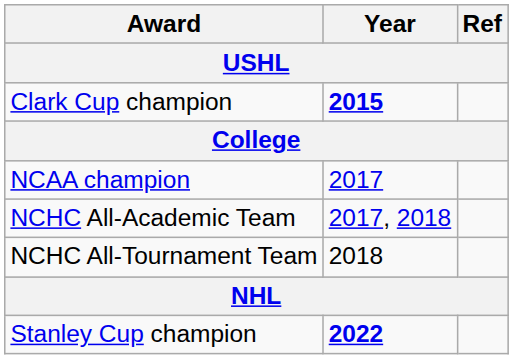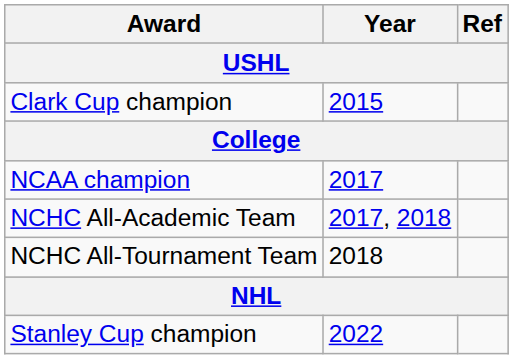(356, 101) bold -> (356, 101) normal
(356, 334) bold -> (356, 334) normal
